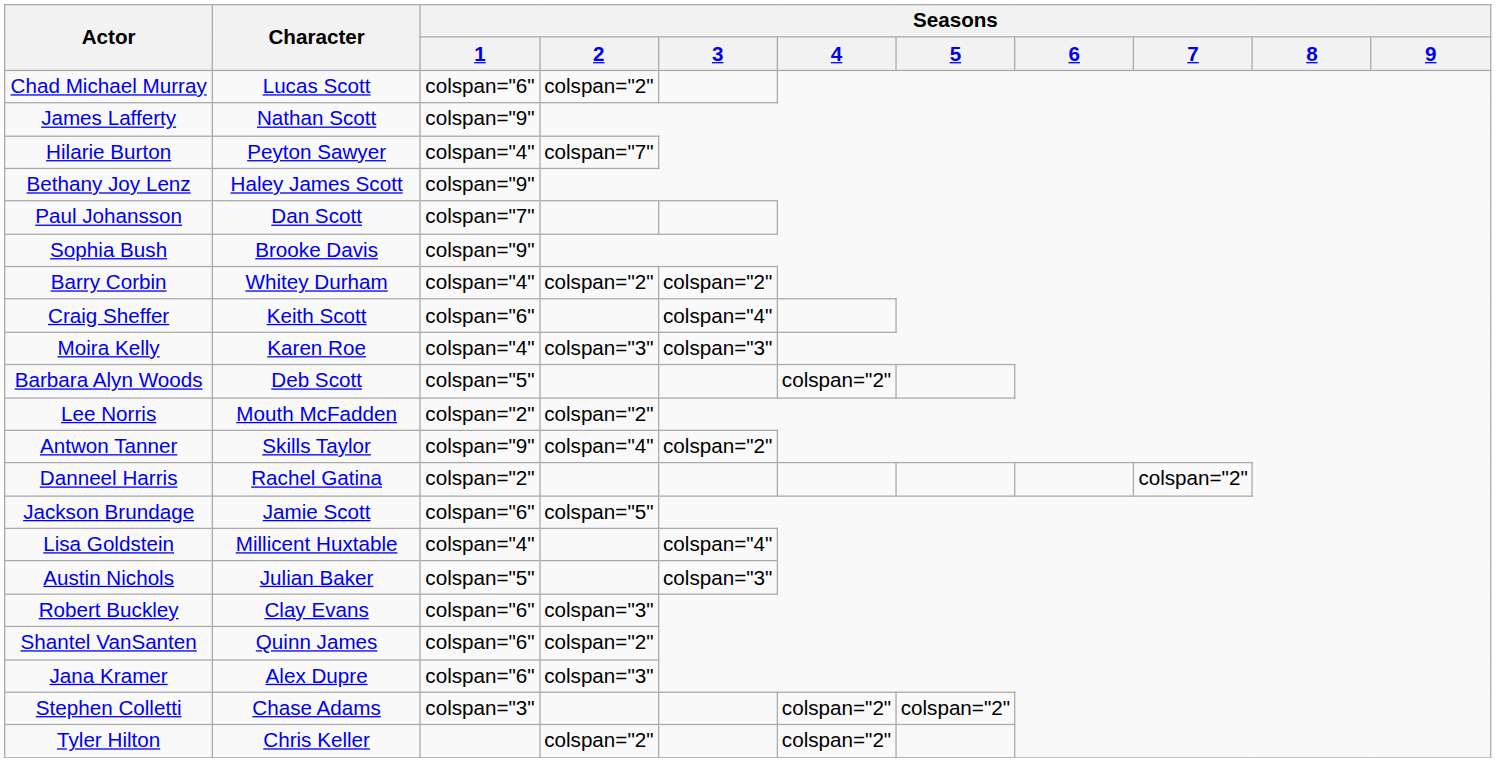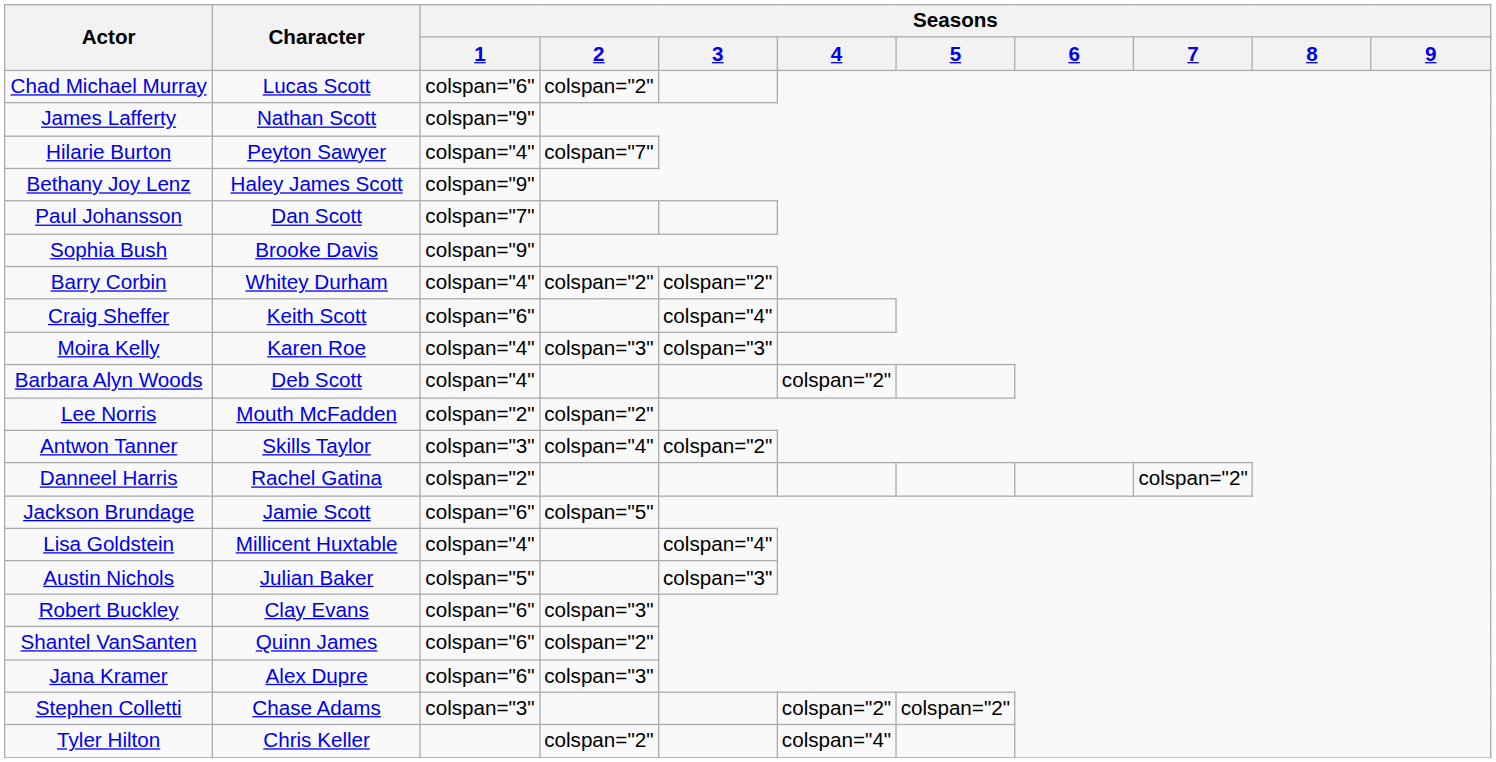(480, 380) colspan="5" -> (480, 380) colspan="4"
(480, 446) colspan="9" -> (480, 446) colspan="3"
(837, 741) colspan="2" -> (837, 741) colspan="4"
